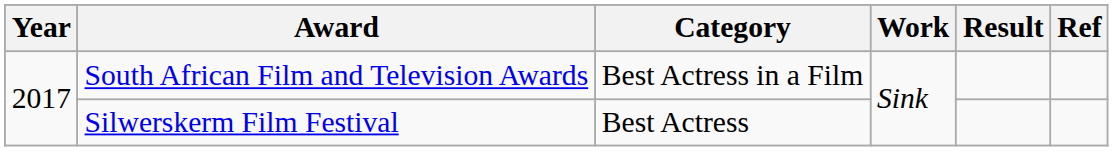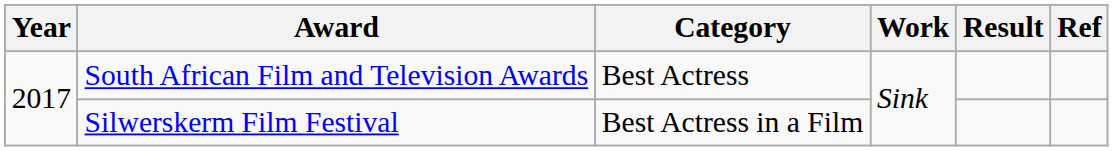(733, 74) Best Actress in a Film -> (675, 74) Best Actress
(675, 121) Best Actress -> (733, 121) Best Actress in a Film
